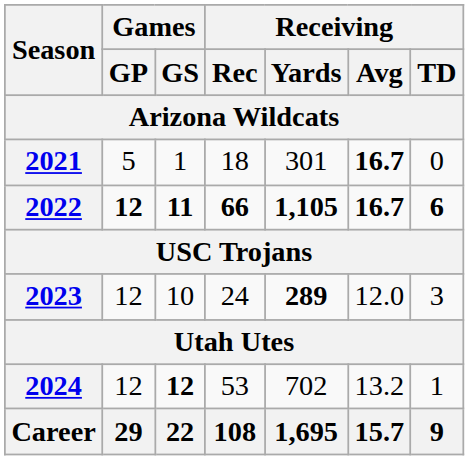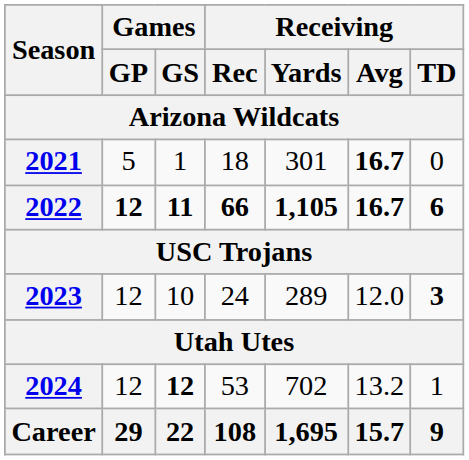(306, 296) bold -> (306, 296) normal
(437, 296) normal -> (437, 296) bold
